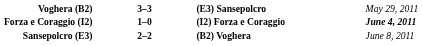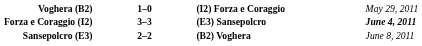(144, 9) 3–3 -> (144, 9) 1–0
(231, 9) (E3) Sansepolcro -> (241, 9) (I2) Forza e Coraggio
(144, 22) 1–0 -> (144, 22) 3–3
(241, 22) (I2) Forza e Coraggio -> (231, 22) (E3) Sansepolcro
